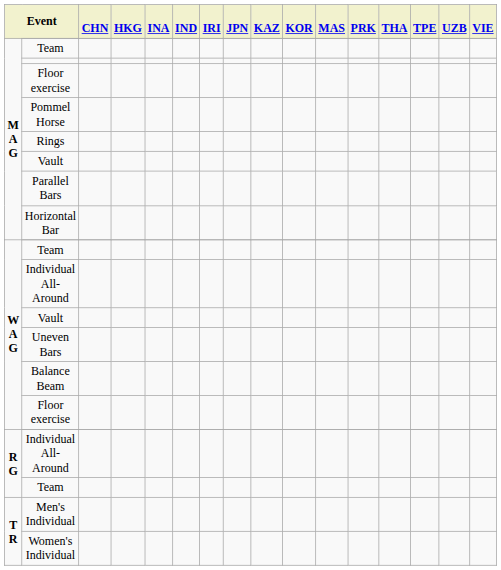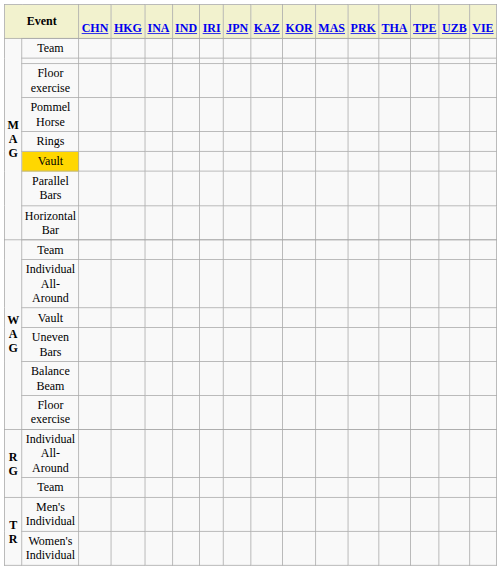(50, 161) no background -> (50, 161) gold background
